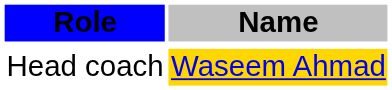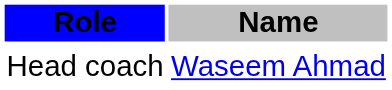(278, 66) gold background -> (278, 66) no background
